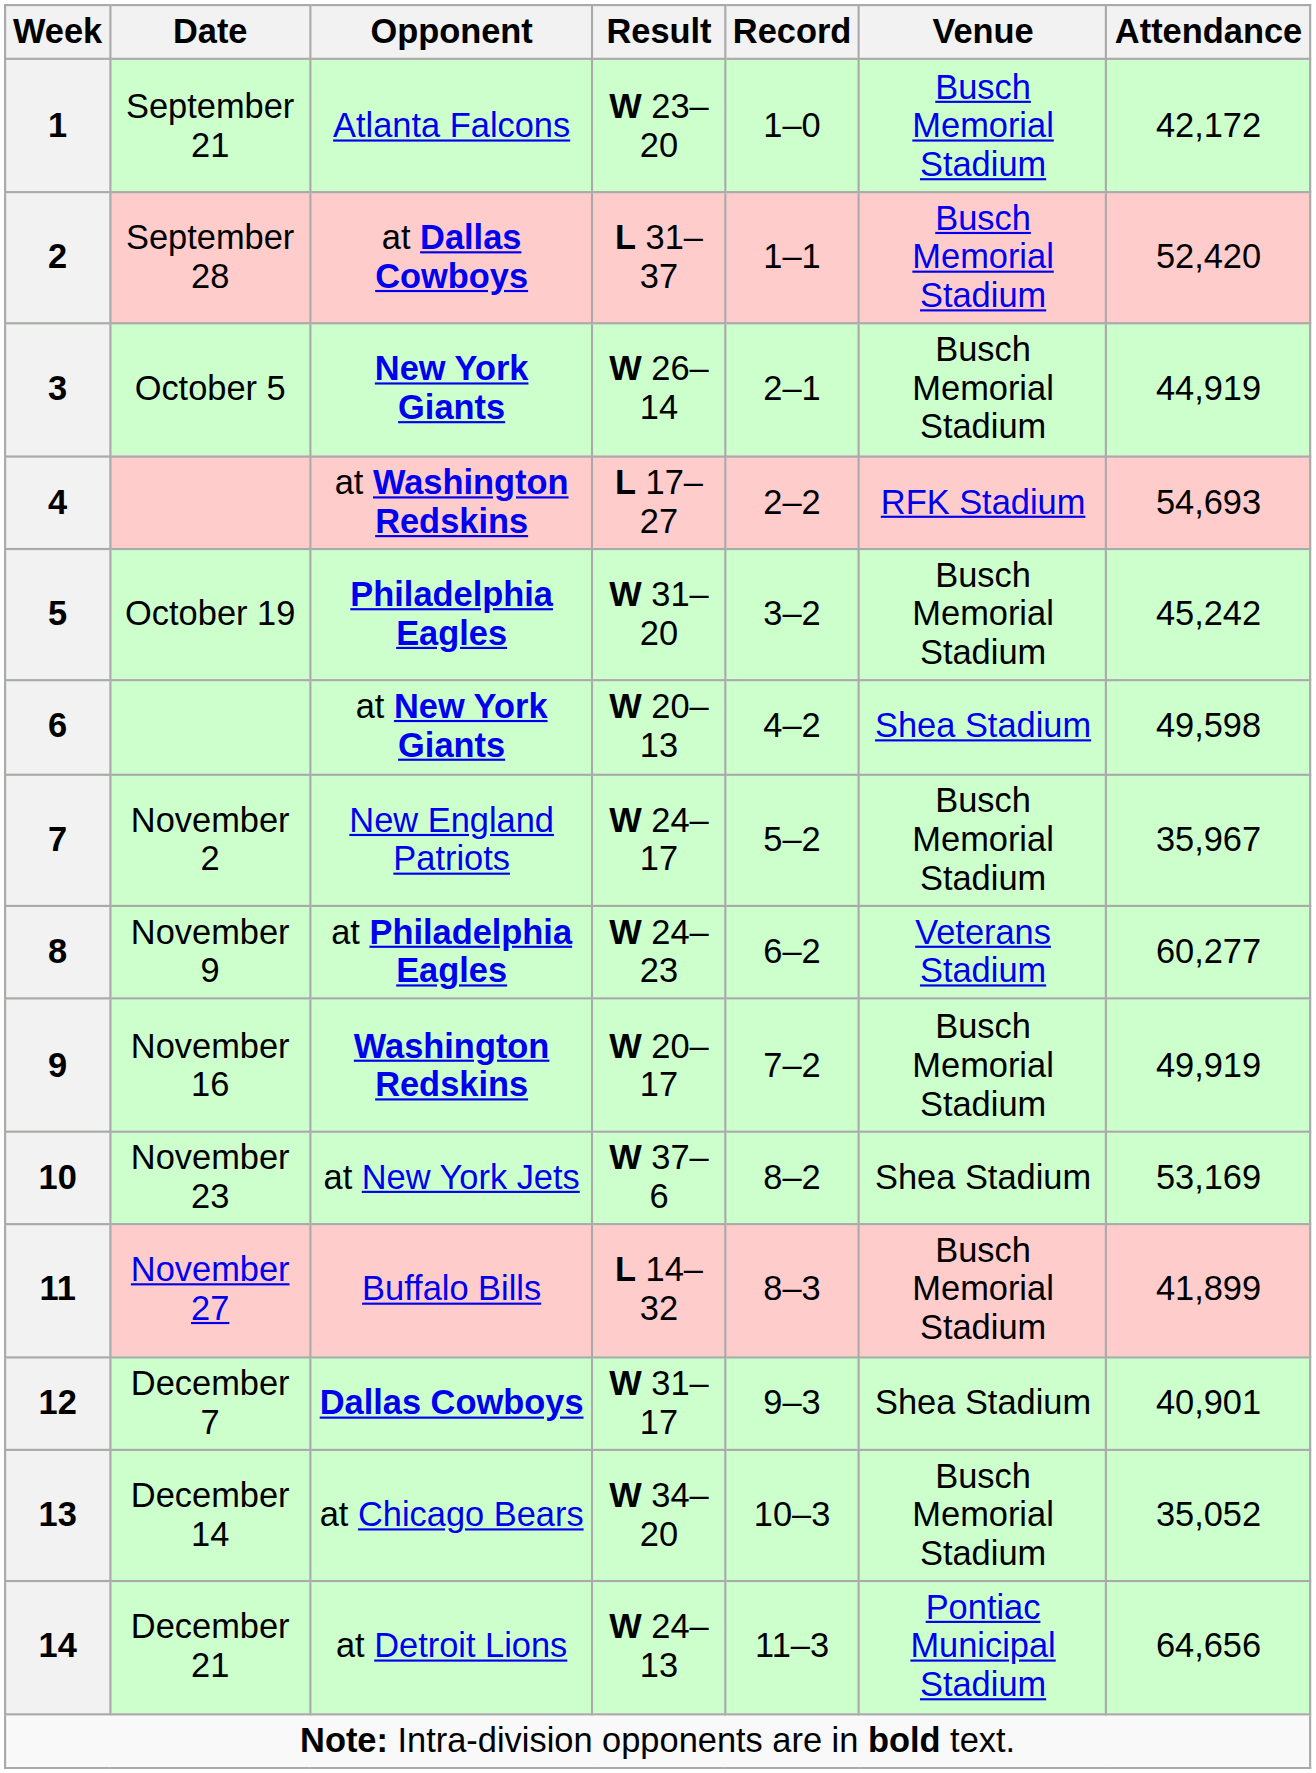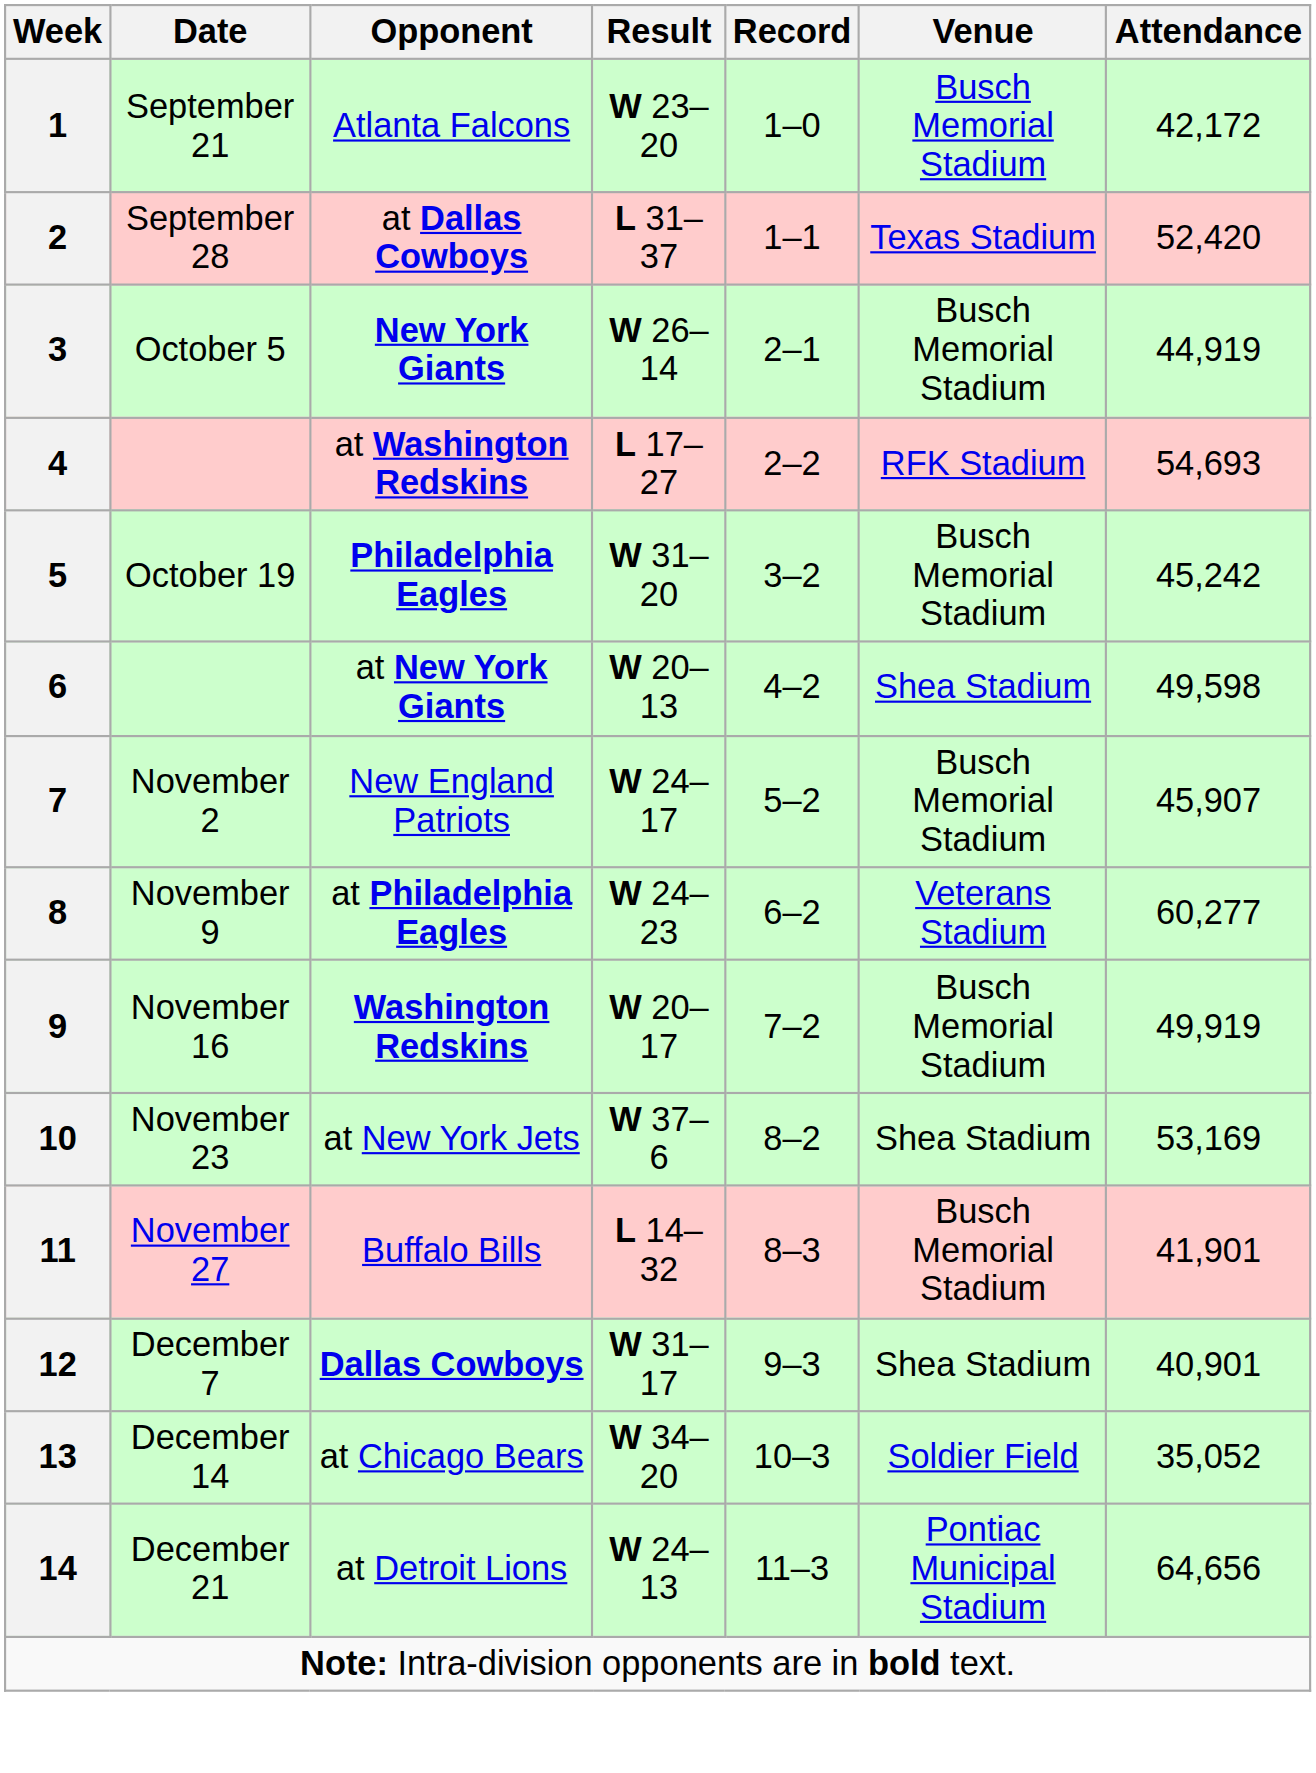(983, 256) Busch Memorial Stadium -> (983, 237) Texas Stadium
(1209, 839) 35,967 -> (1209, 800) 45,907
(1209, 1289) 41,899 -> (1209, 1251) 41,901
(983, 1515) Busch Memorial Stadium -> (983, 1456) Soldier Field
